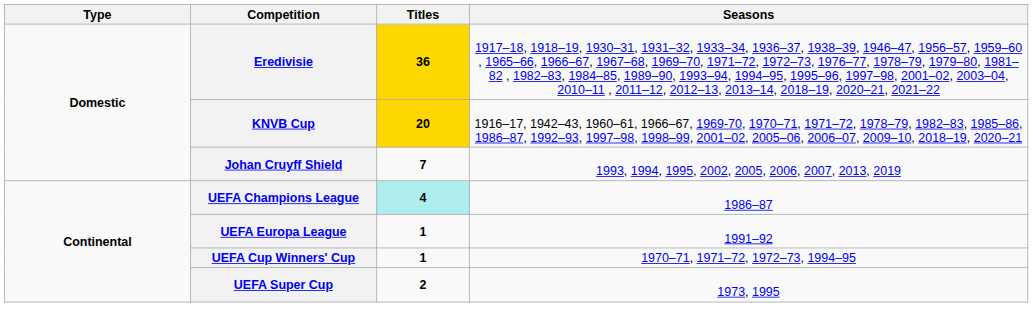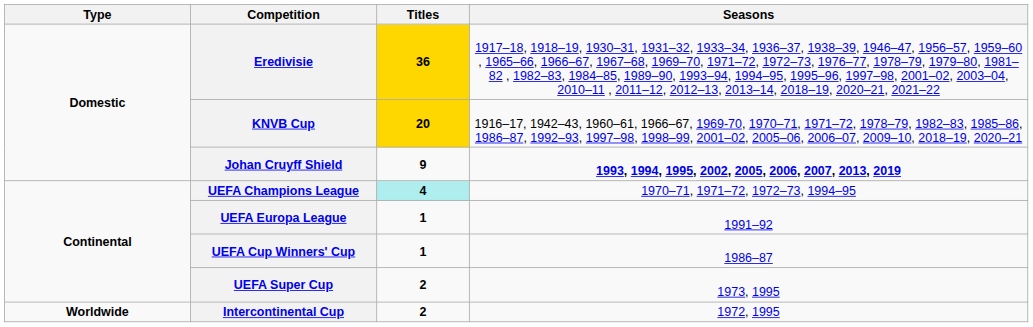(423, 164) 7 -> (423, 164) 9
(749, 171) normal -> (749, 171) bold
(749, 205) 1986–87 -> (749, 191) 1970–71, 1971–72, 1972–73, 1994–95
(749, 258) 1970–71, 1971–72, 1972–73, 1994–95 -> (749, 258) 1986–87
+ row: (283, 312)
